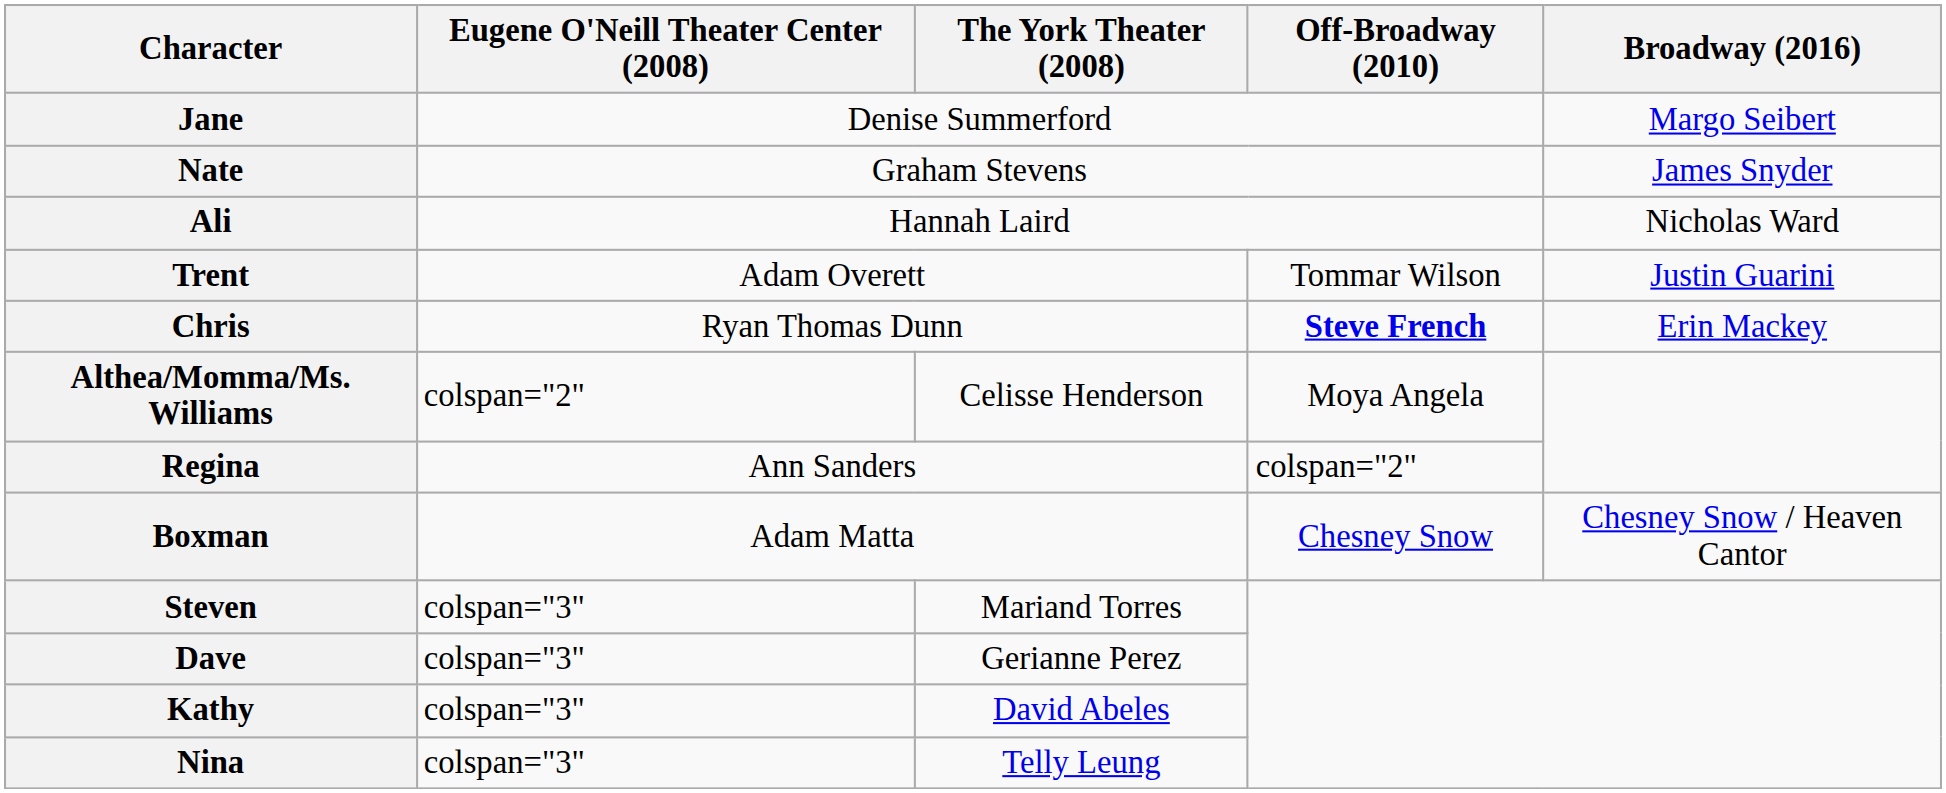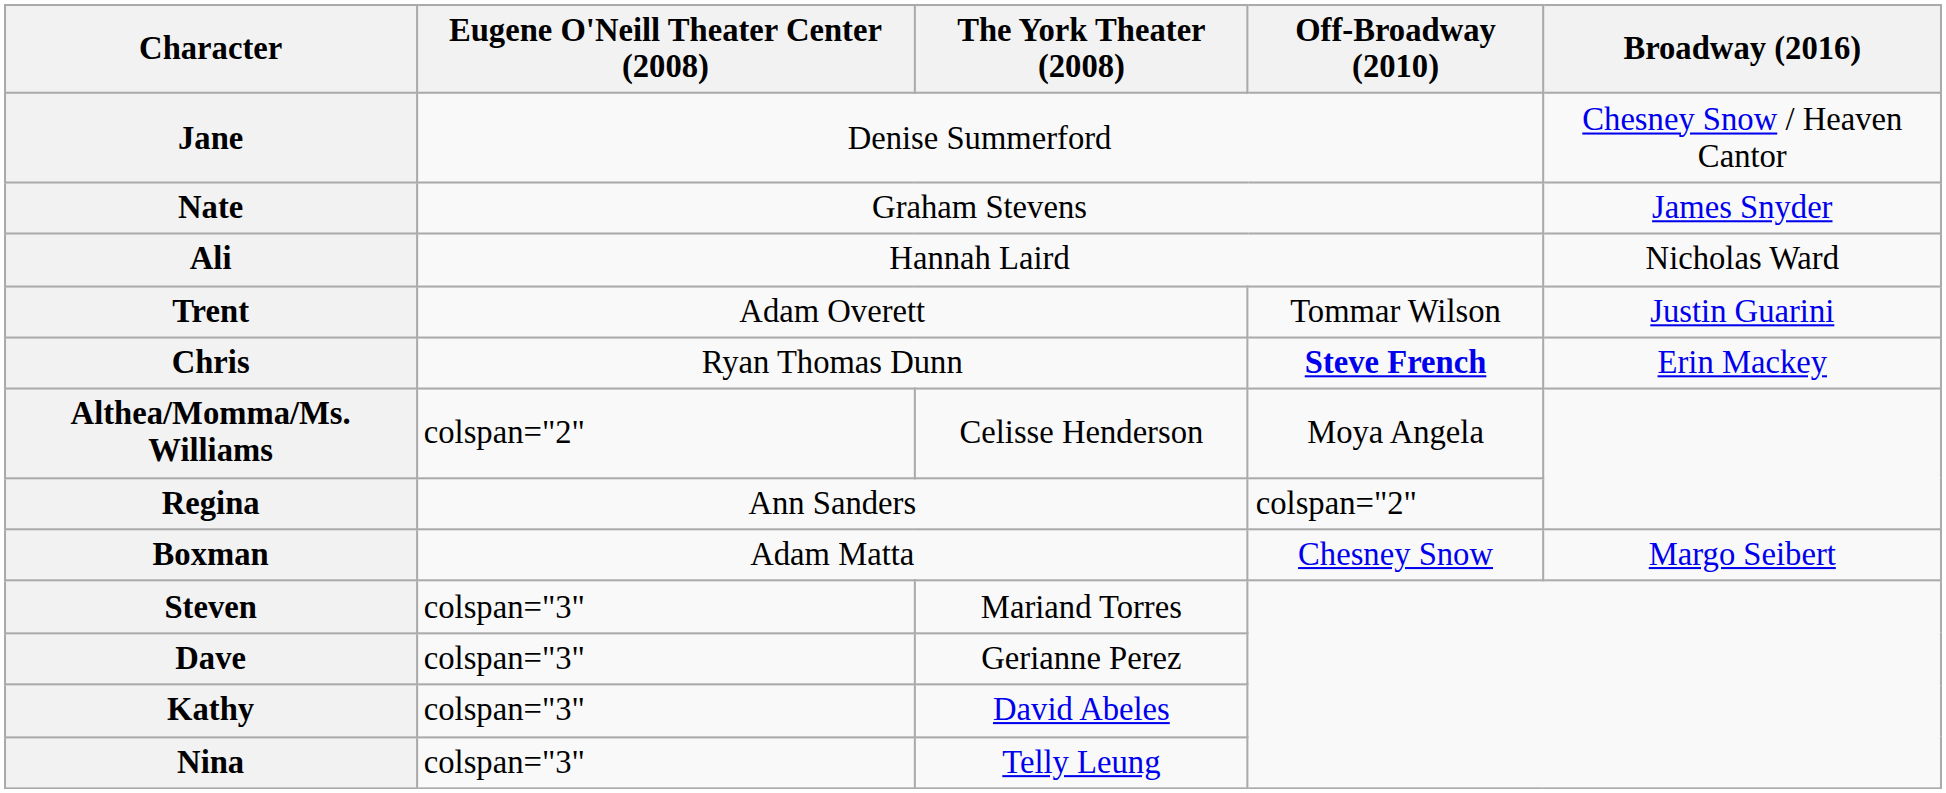(1742, 118) Margo Seibert -> (1742, 137) Chesney Snow / Heaven Cantor
(1742, 536) Chesney Snow / Heaven Cantor -> (1742, 554) Margo Seibert
